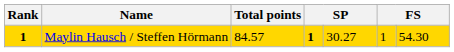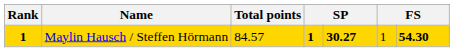(341, 36) normal -> (341, 36) bold
(414, 36) normal -> (414, 36) bold
